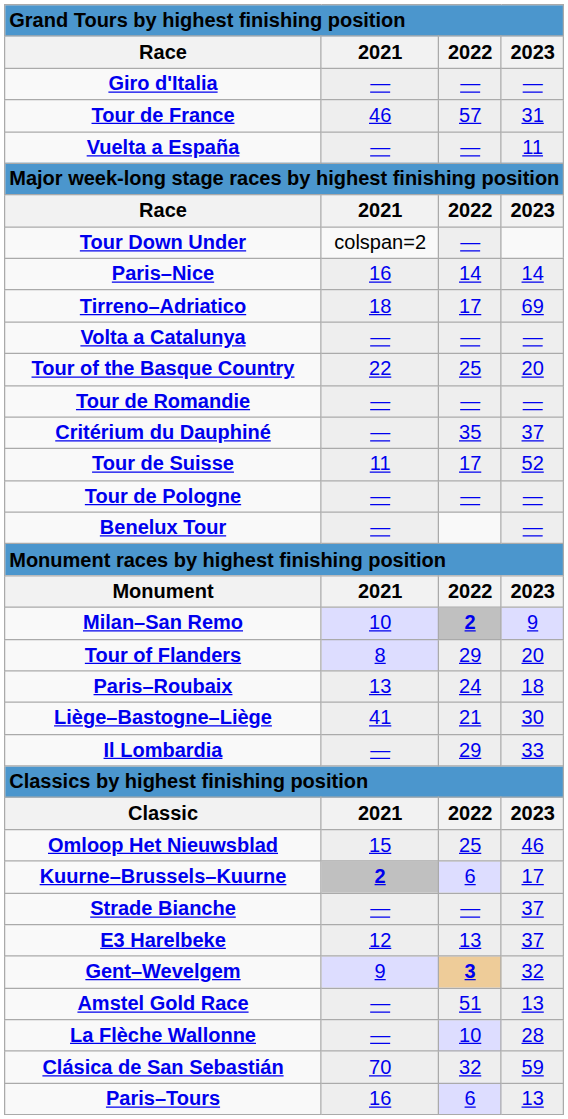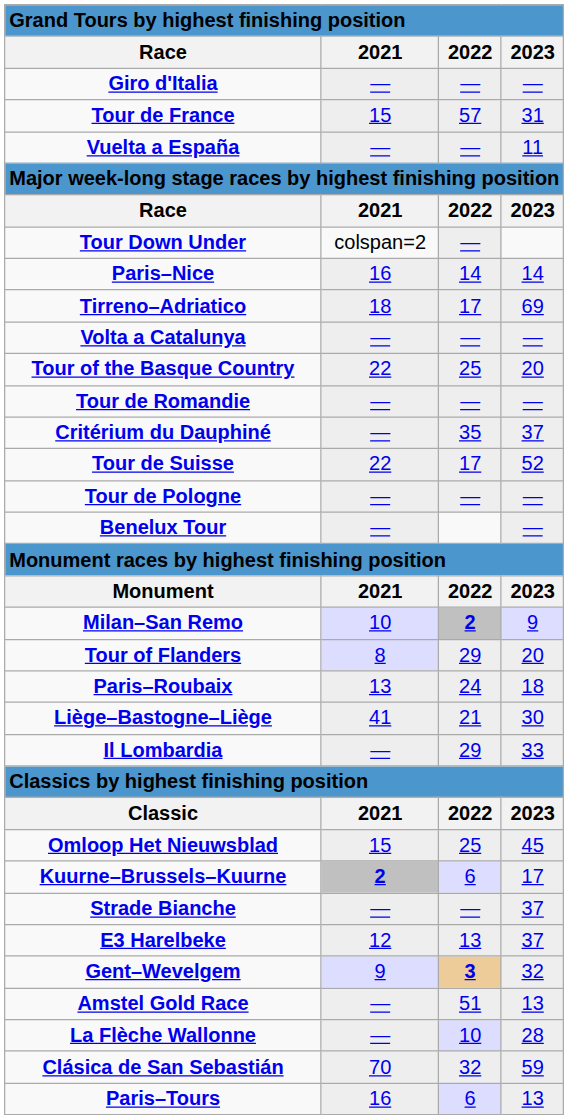(380, 115) 46 -> (380, 115) 15
(380, 464) 11 -> (380, 464) 22
(533, 845) 46 -> (533, 845) 45
